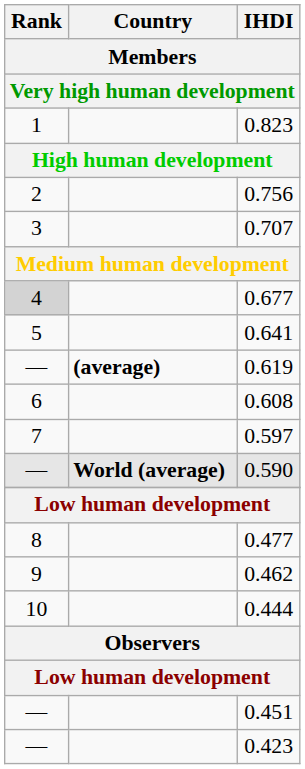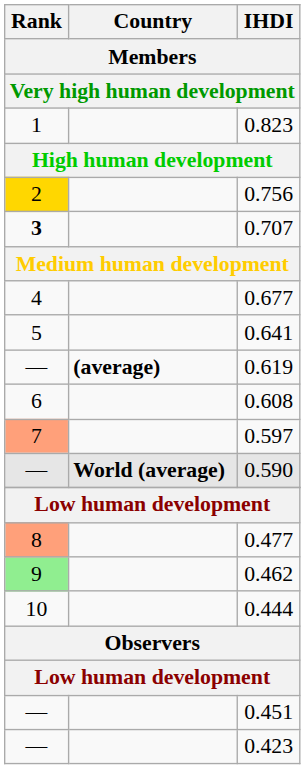(36, 194) no background -> (36, 194) gold background
(36, 228) normal -> (36, 228) bold
(36, 297) lightgrey background -> (36, 297) no background
(36, 435) no background -> (36, 435) lightsalmon background
(36, 539) no background -> (36, 539) lightsalmon background
(36, 573) no background -> (36, 573) lightgreen background
